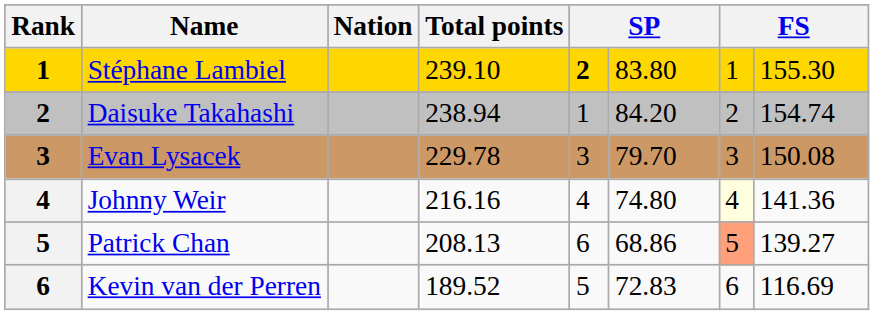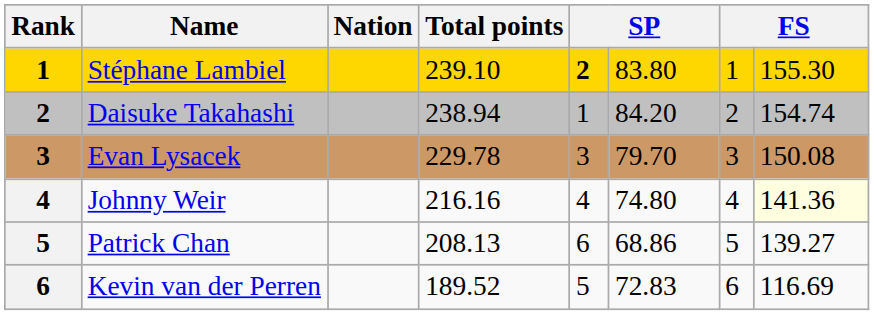(732, 199) lightyellow background -> (732, 199) no background
(797, 199) no background -> (797, 199) lightyellow background
(732, 243) lightsalmon background -> (732, 243) no background
